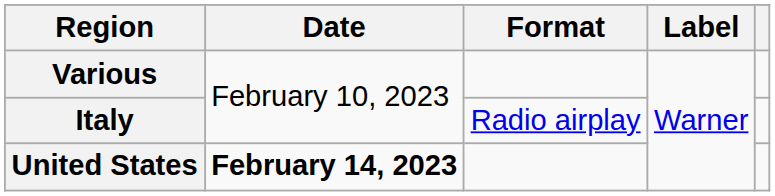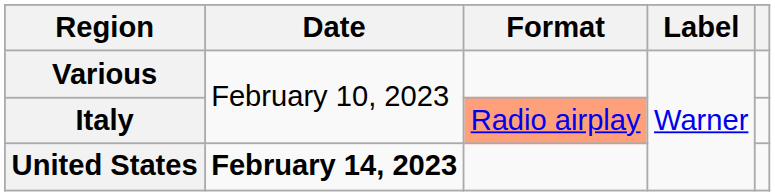(556, 119) no background -> (556, 119) lightsalmon background
